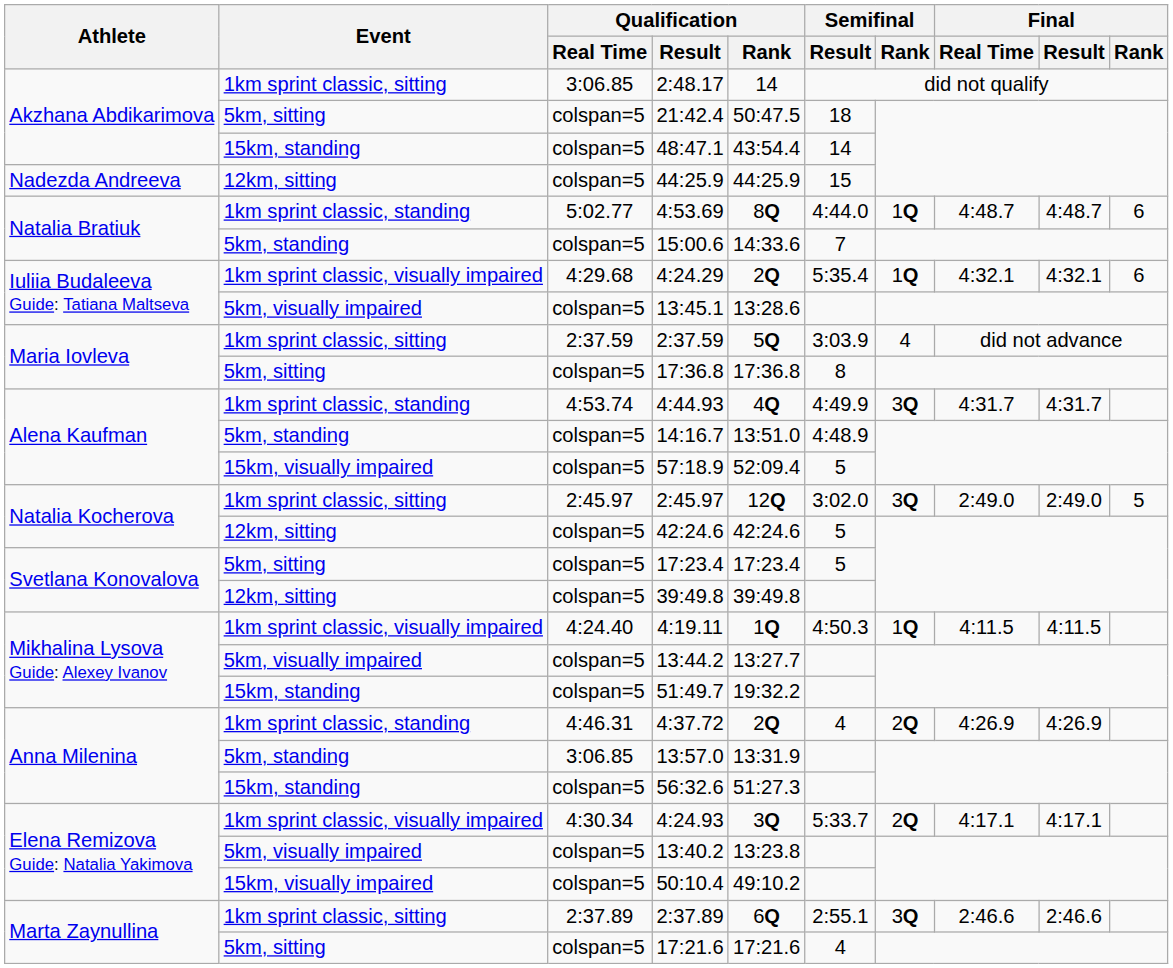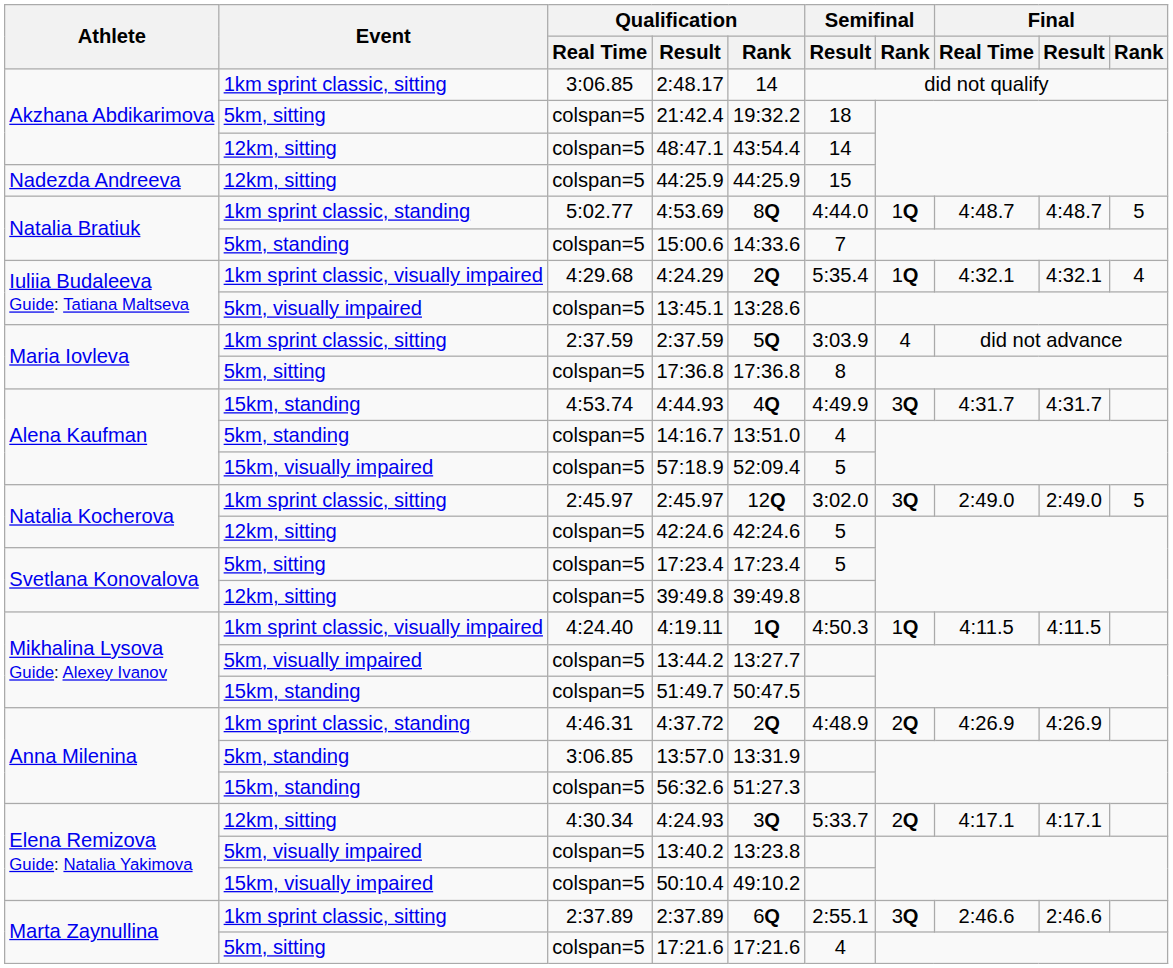(767, 116) 50:47.5 -> (767, 116) 19:32.2
(292, 148) 15km, standing -> (280, 148) 12km, sitting
(1139, 212) 6 -> (1139, 212) 5
(1139, 276) 6 -> (1139, 276) 4
(347, 404) 1km sprint classic, standing -> (292, 404) 15km, standing
(840, 436) 4:48.9 -> (840, 436) 4
(767, 691) 19:32.2 -> (767, 691) 50:47.5
(840, 723) 4 -> (840, 723) 4:48.9
(383, 819) 1km sprint classic, visually impaired -> (280, 819) 12km, sitting
